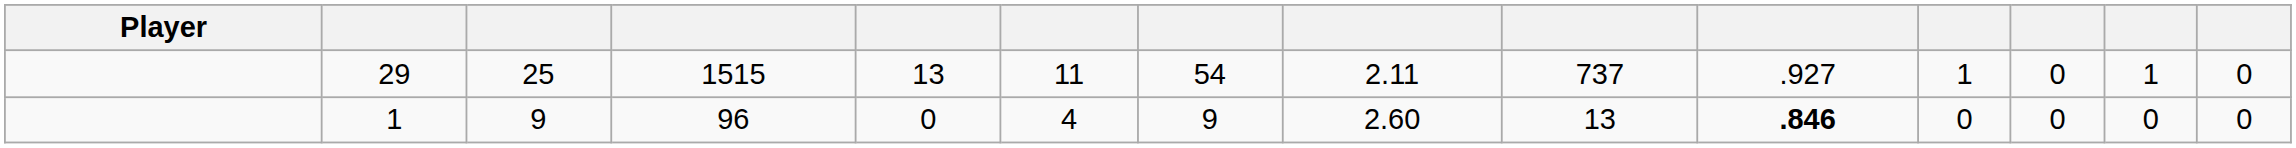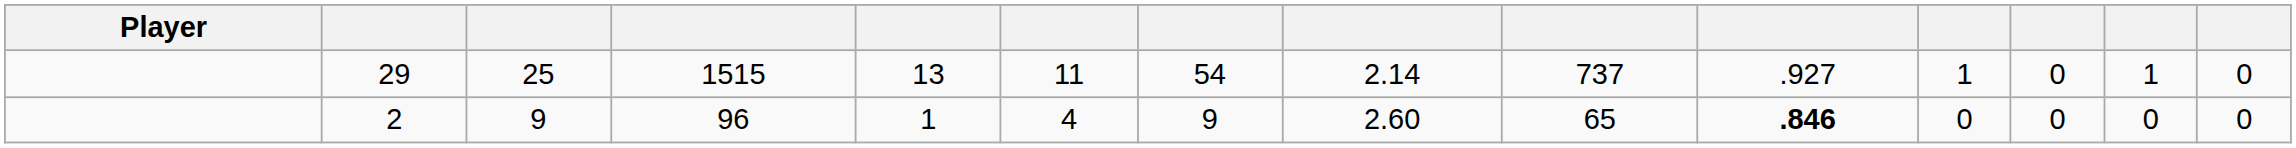(1392, 73) 2.11 -> (1392, 73) 2.14
(394, 119) 1 -> (394, 119) 2
(928, 119) 0 -> (928, 119) 1
(1600, 119) 13 -> (1600, 119) 65
